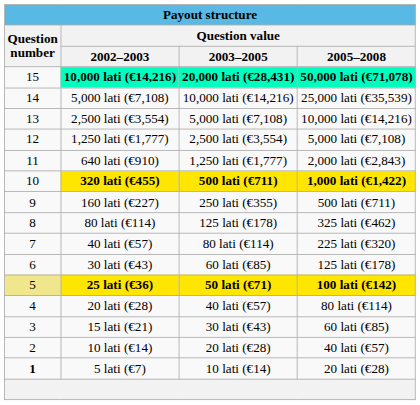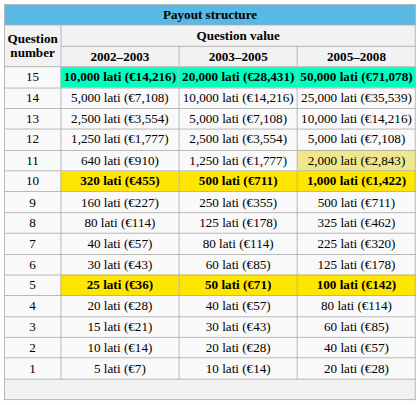(356, 160) no background -> (356, 160) khaki background
(33, 285) khaki background -> (33, 285) no background
(33, 368) bold -> (33, 368) normal
